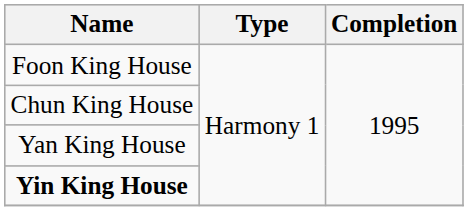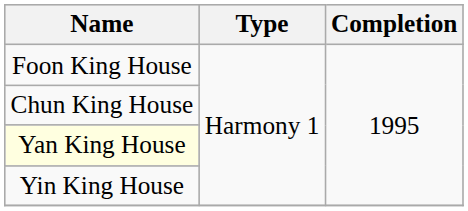(102, 144) no background -> (102, 144) lightyellow background
(102, 184) bold -> (102, 184) normal
